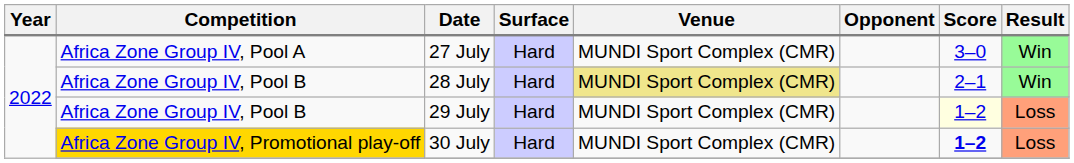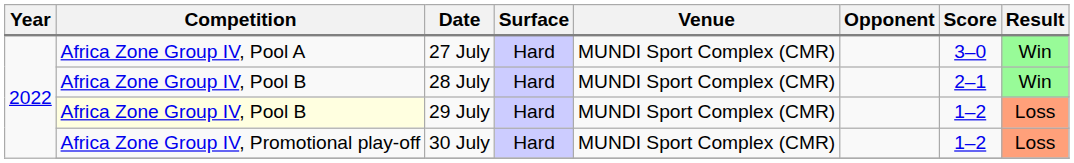(707, 81) khaki background -> (707, 81) no background
(184, 112) no background -> (184, 112) lightyellow background
(970, 112) lightyellow background -> (970, 112) no background
(240, 142) gold background -> (240, 142) no background
(970, 142) bold -> (970, 142) normal
